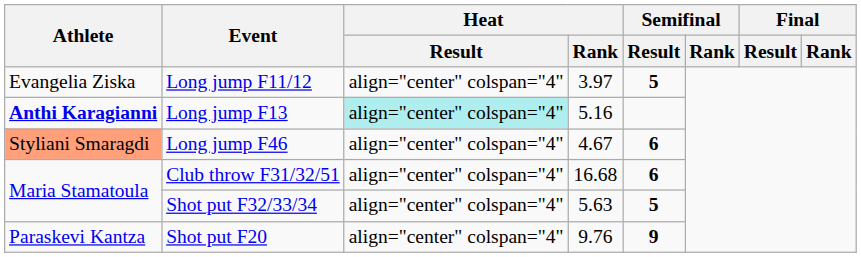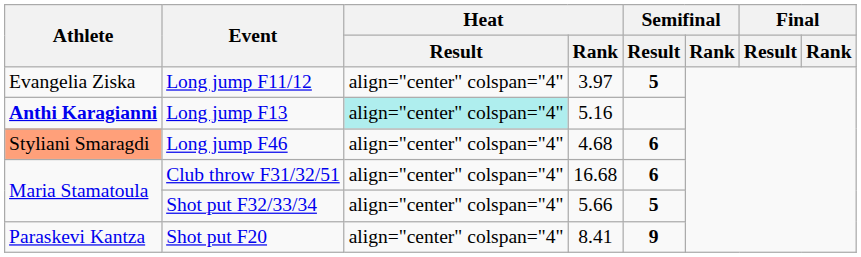(595, 143) 4.67 -> (595, 143) 4.68
(595, 205) 5.63 -> (595, 205) 5.66
(595, 236) 9.76 -> (595, 236) 8.41
